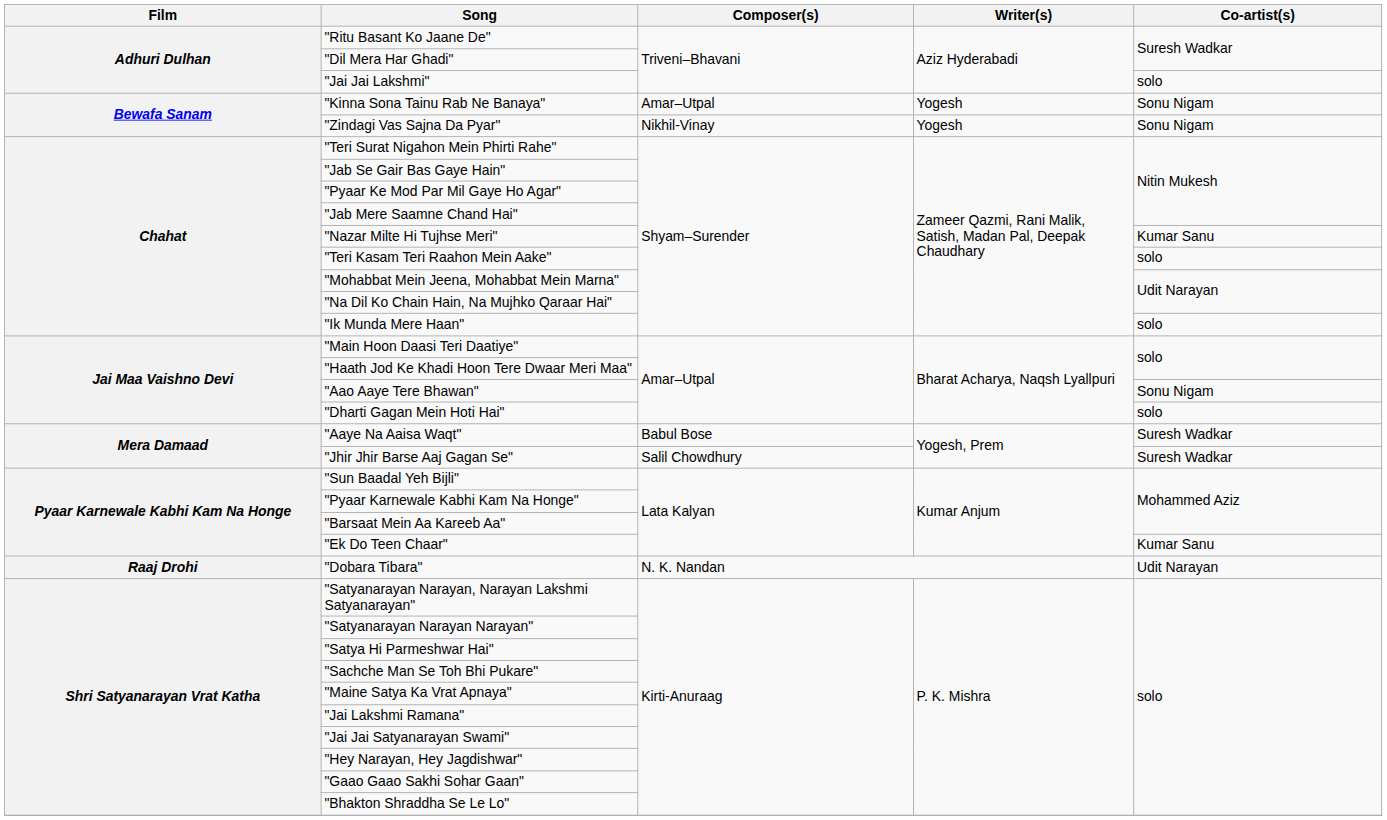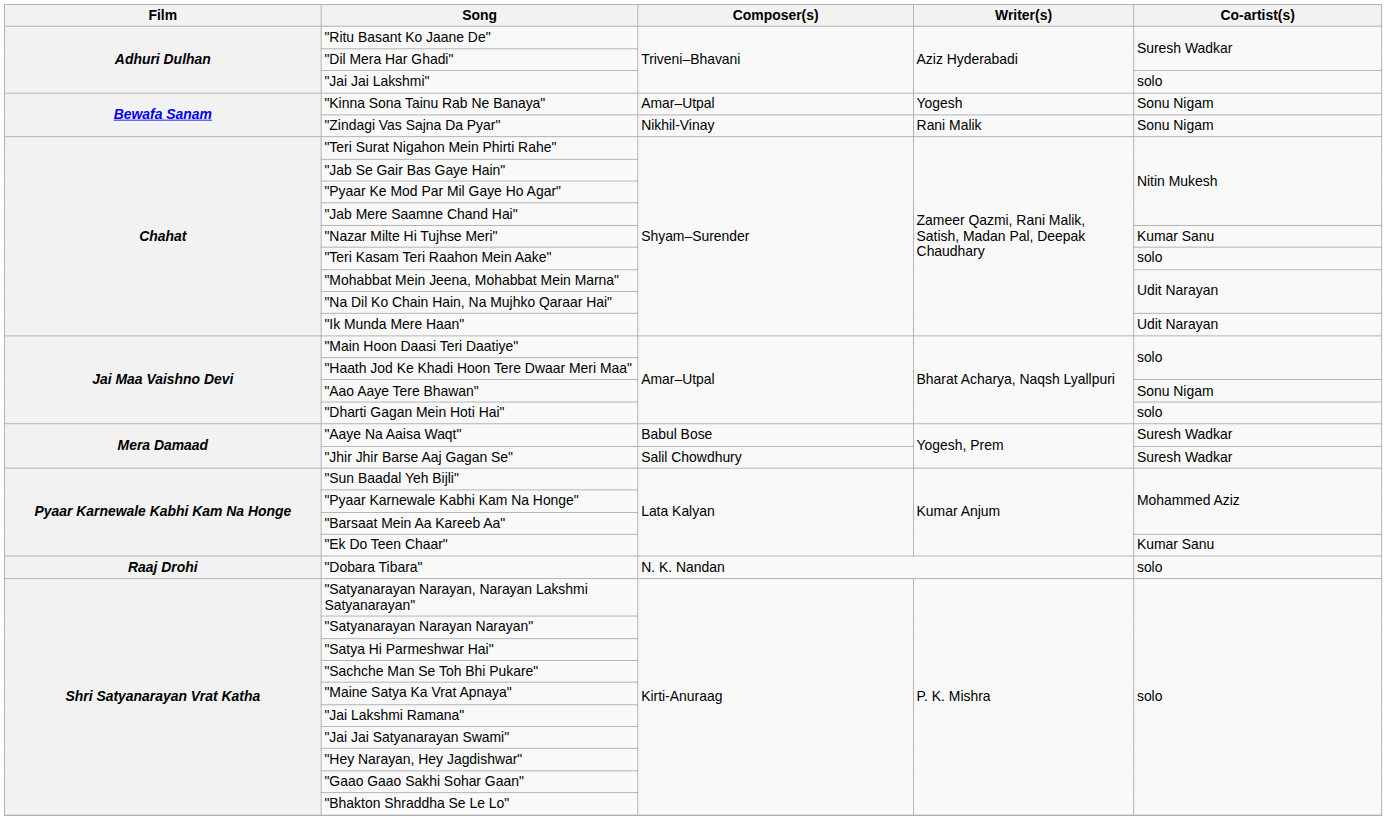(940, 125) Yogesh -> (949, 125) Rani Malik
(1150, 324) solo -> (1178, 324) Udit Narayan
(1178, 567) Udit Narayan -> (1150, 567) solo
